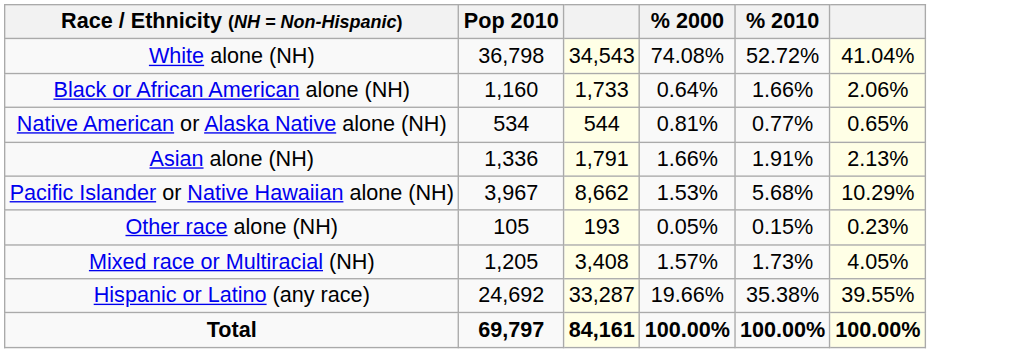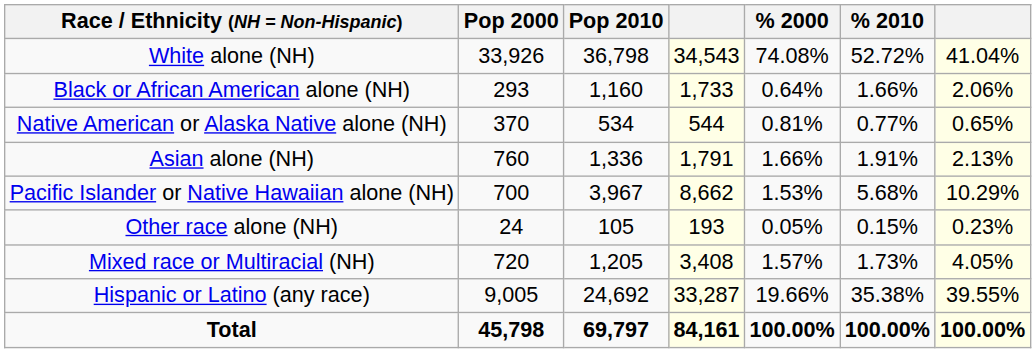+ column: (511, 21)
